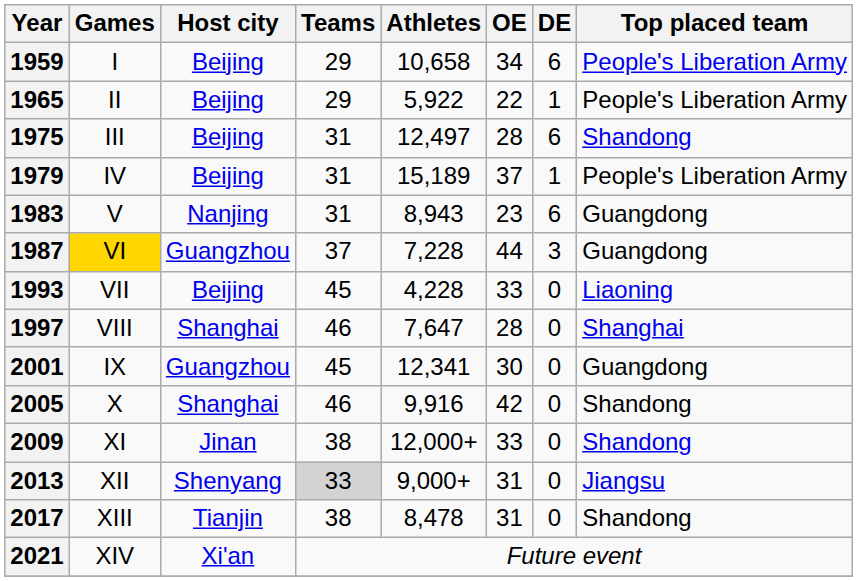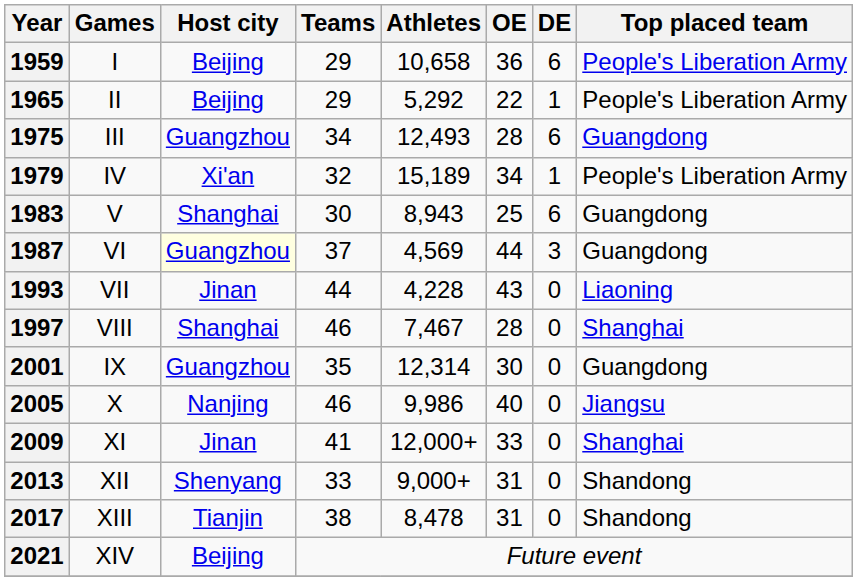(509, 61) 34 -> (509, 61) 36
(434, 99) 5,922 -> (434, 99) 5,292
(228, 137) Beijing -> (228, 137) Guangzhou
(338, 137) 31 -> (338, 137) 34
(434, 137) 12,497 -> (434, 137) 12,493
(637, 137) Shandong -> (645, 137) Guangdong
(228, 175) Beijing -> (228, 175) Xi'an
(338, 175) 31 -> (338, 175) 32
(509, 175) 37 -> (509, 175) 34
(228, 213) Nanjing -> (228, 213) Shanghai
(338, 213) 31 -> (338, 213) 30
(509, 213) 23 -> (509, 213) 25
(115, 251) gold background -> (115, 251) no background
(228, 251) no background -> (228, 251) lightyellow background
(434, 251) 7,228 -> (434, 251) 4,569
(228, 289) Beijing -> (228, 289) Jinan
(338, 289) 45 -> (338, 289) 44
(509, 289) 33 -> (509, 289) 43
(434, 328) 7,647 -> (434, 328) 7,467
(338, 366) 45 -> (338, 366) 35
(434, 366) 12,341 -> (434, 366) 12,314
(228, 404) Shanghai -> (228, 404) Nanjing
(434, 404) 9,916 -> (434, 404) 9,986
(509, 404) 42 -> (509, 404) 40
(637, 404) Shandong -> (624, 404) Jiangsu
(338, 442) 38 -> (338, 442) 41
(637, 442) Shandong -> (633, 442) Shanghai
(338, 480) lightgrey background -> (338, 480) no background
(624, 480) Jiangsu -> (637, 480) Shandong
(228, 556) Xi'an -> (228, 556) Beijing
